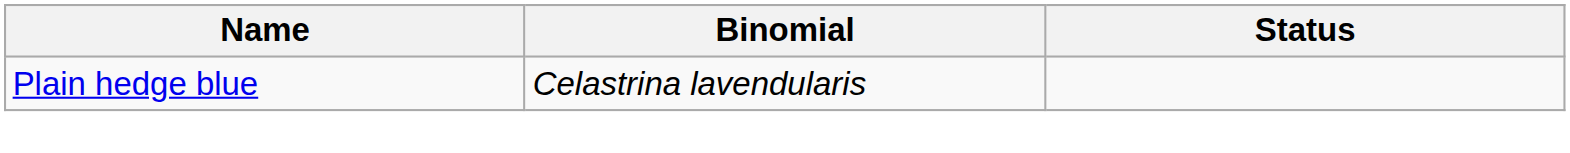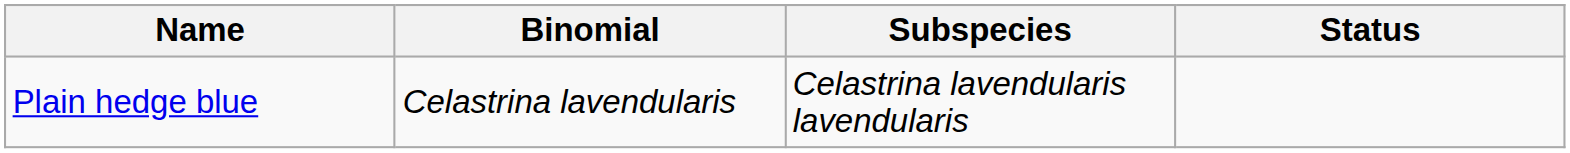+ column: (980, 30)
